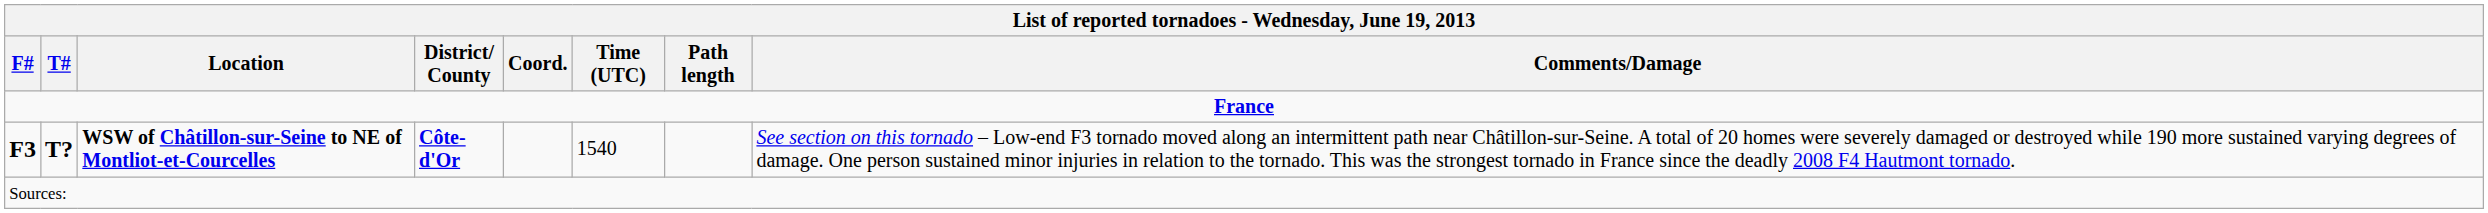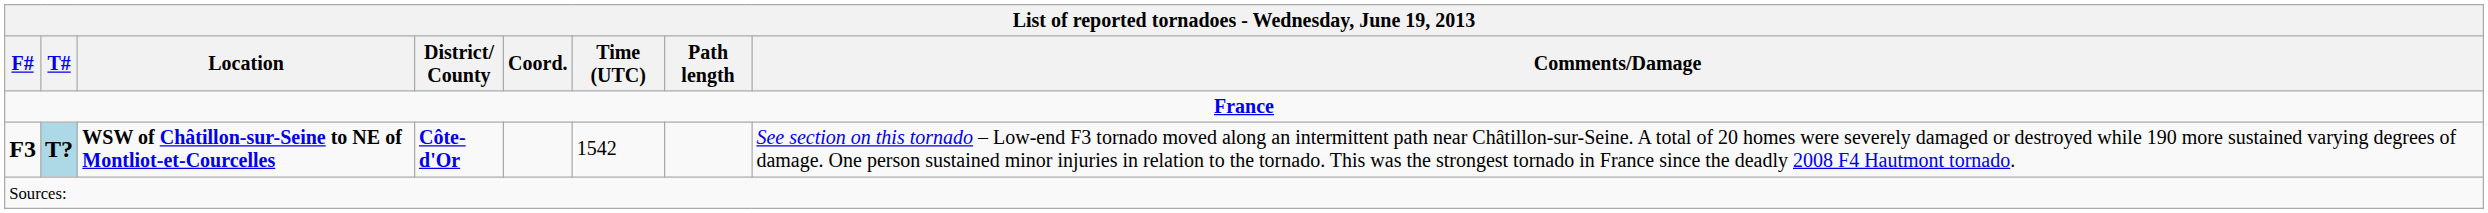(59, 149) no background -> (59, 149) lightblue background
(597, 149) 1540 -> (597, 149) 1542
